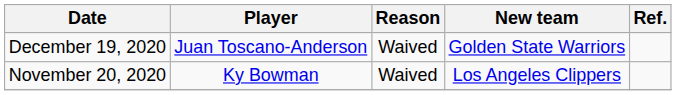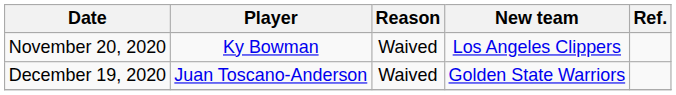rows swapped: (87, 75) <-> (87, 47)
